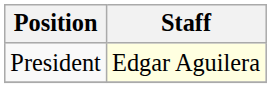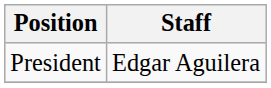(186, 62) lightyellow background -> (186, 62) no background
